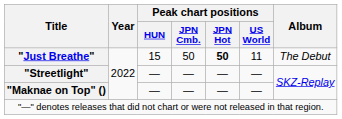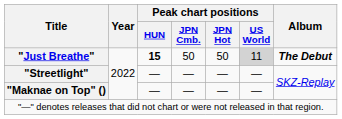(155, 56) normal -> (155, 56) bold
(222, 56) bold -> (222, 56) normal
(256, 56) no background -> (256, 56) lightgrey background
(305, 56) normal -> (305, 56) bold
